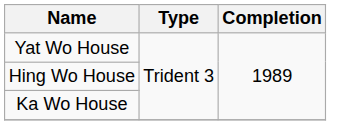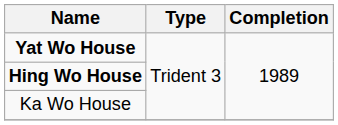(72, 47) normal -> (75, 47) bold
(72, 76) normal -> (75, 76) bold
